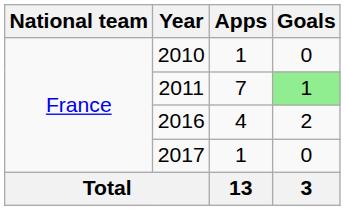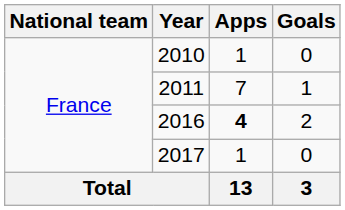(306, 88) lightgreen background -> (306, 88) no background
(241, 121) normal -> (241, 121) bold
